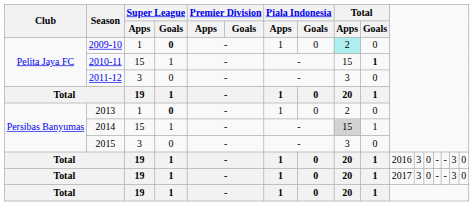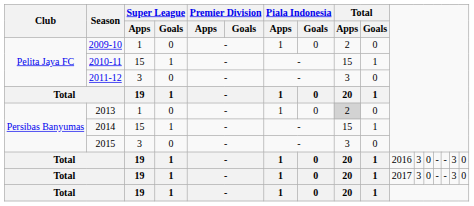(171, 45) bold -> (171, 45) normal
(347, 45) paleturquoise background -> (347, 45) no background
(375, 62) bold -> (375, 62) normal
(171, 111) bold -> (171, 111) normal
(347, 111) no background -> (347, 111) lightgrey background
(347, 127) lightgrey background -> (347, 127) no background
